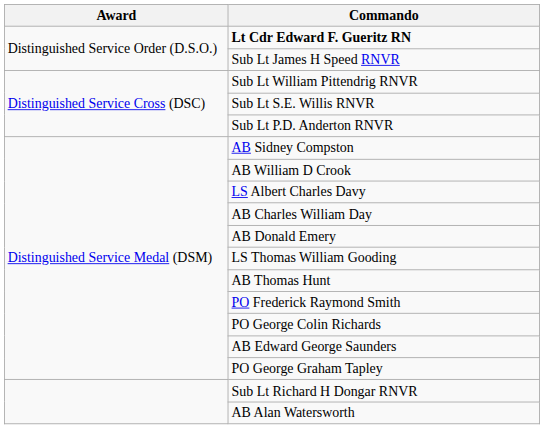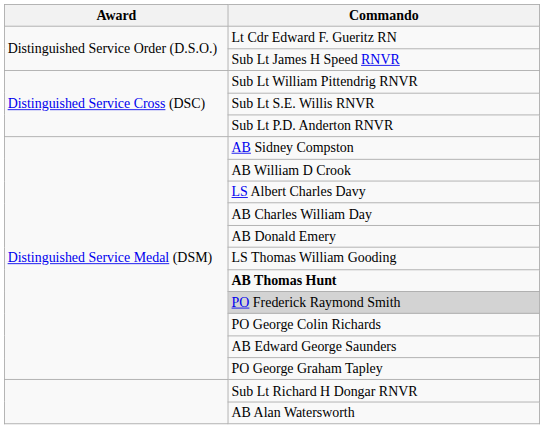(321, 37) bold -> (314, 37) normal
(281, 280) normal -> (284, 280) bold
(316, 302) no background -> (316, 302) lightgrey background
